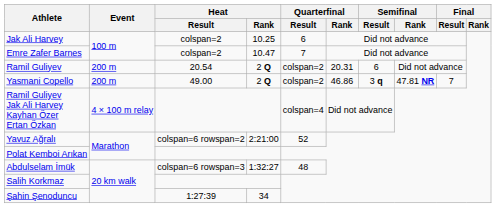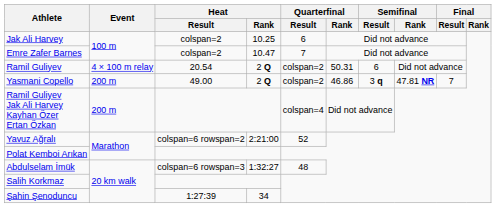(104, 67) 200 m -> (122, 67) 4 × 100 m relay
(342, 67) 20.31 -> (342, 67) 50.31
(122, 110) 4 × 100 m relay -> (104, 110) 200 m
